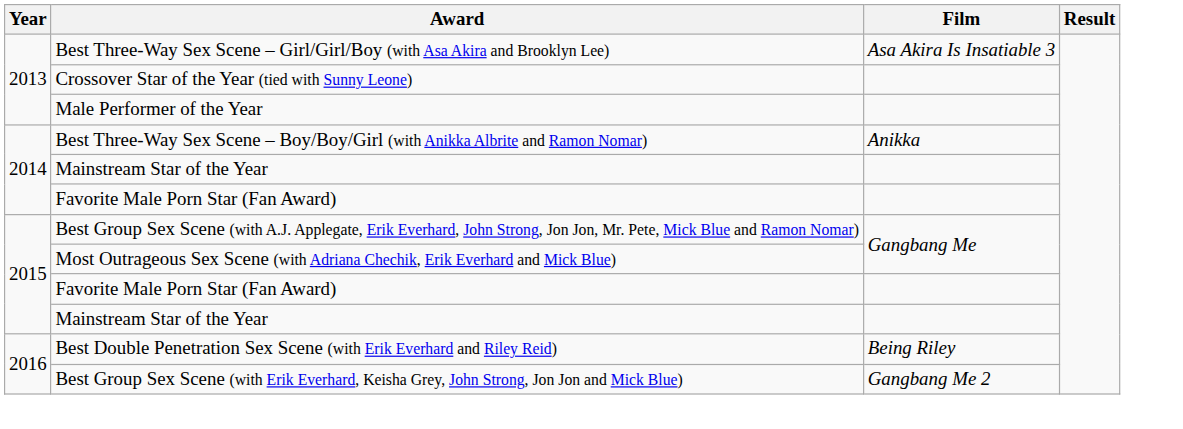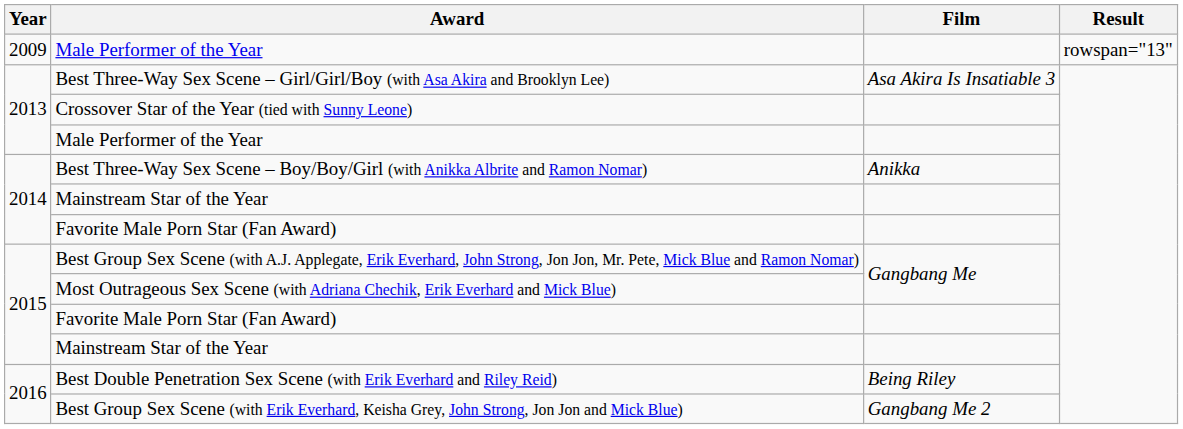+ row: (28, 49)
